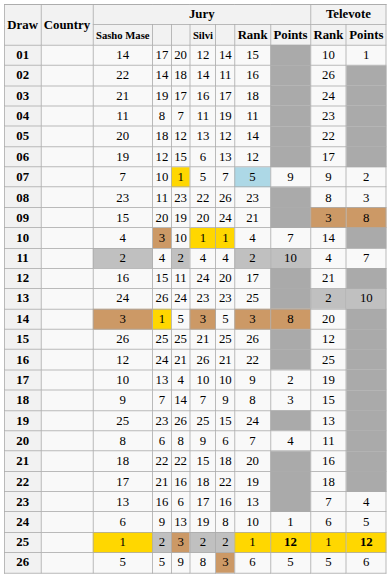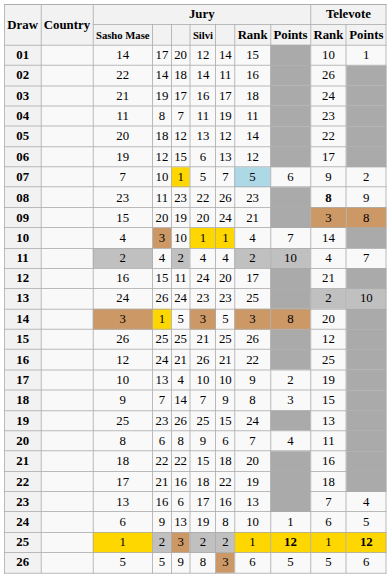(290, 177) 9 -> (290, 177) 6
(328, 197) normal -> (328, 197) bold
(366, 197) 3 -> (366, 197) 9
